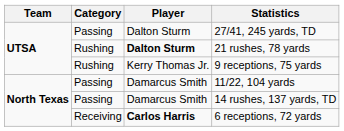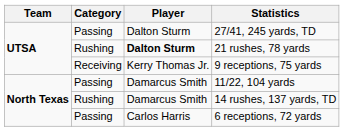(94, 65) Rushing -> (98, 65) Receiving
(93, 100) Passing -> (94, 100) Rushing
(98, 117) Receiving -> (93, 117) Passing
(161, 117) bold -> (158, 117) normal
